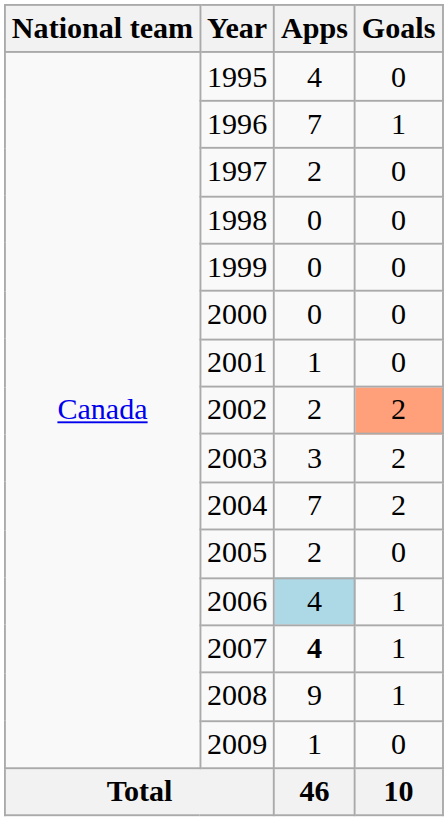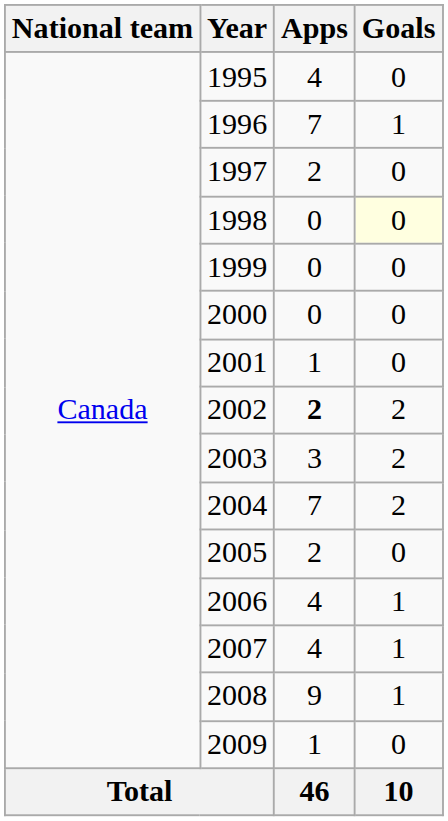(399, 219) no background -> (399, 219) lightyellow background
(314, 409) normal -> (314, 409) bold
(399, 409) lightsalmon background -> (399, 409) no background
(314, 600) lightblue background -> (314, 600) no background
(314, 648) bold -> (314, 648) normal
